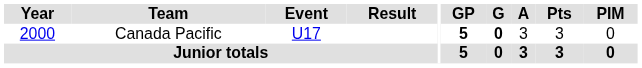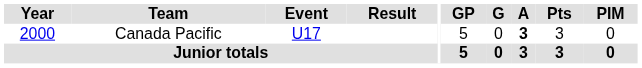(463, 33) bold -> (463, 33) normal
(499, 33) bold -> (499, 33) normal
(523, 33) normal -> (523, 33) bold
